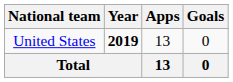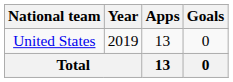(123, 41) bold -> (123, 41) normal
